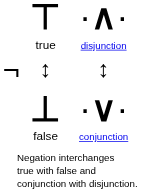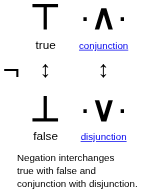(104, 46) disjunction -> (104, 46) conjunction
(104, 137) conjunction -> (104, 137) disjunction
